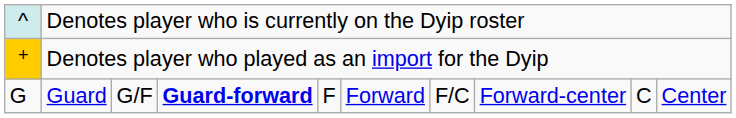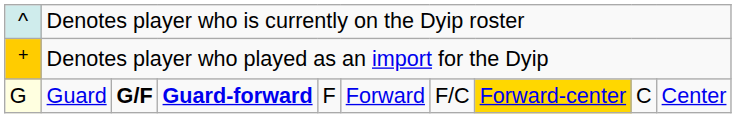(18, 95) no background -> (18, 95) lightyellow background
(135, 95) normal -> (135, 95) bold
(553, 95) no background -> (553, 95) gold background
